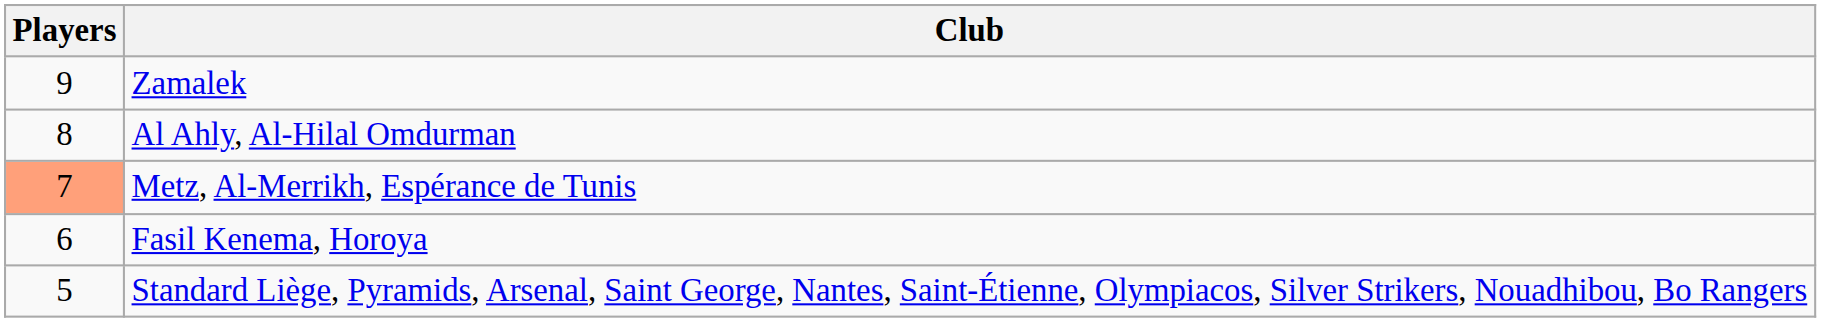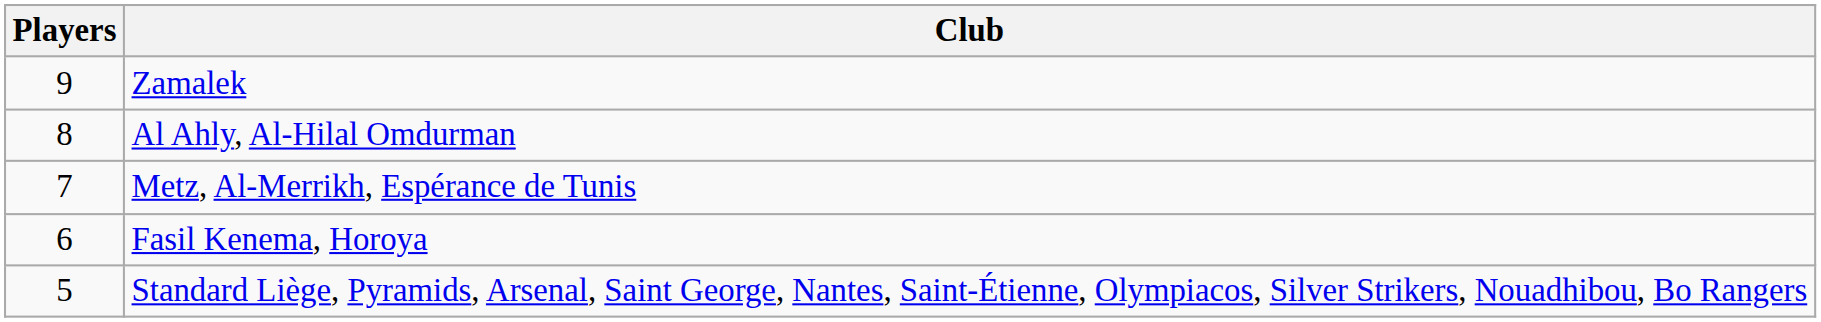(65, 186) lightsalmon background -> (65, 186) no background
